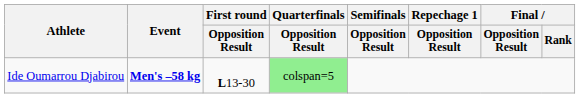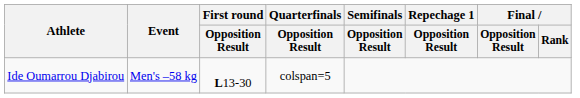(165, 75) bold -> (163, 75) normal
(308, 75) lightgreen background -> (305, 75) no background
